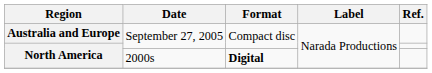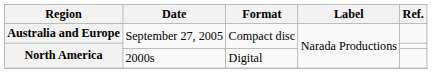(246, 58) bold -> (246, 58) normal
